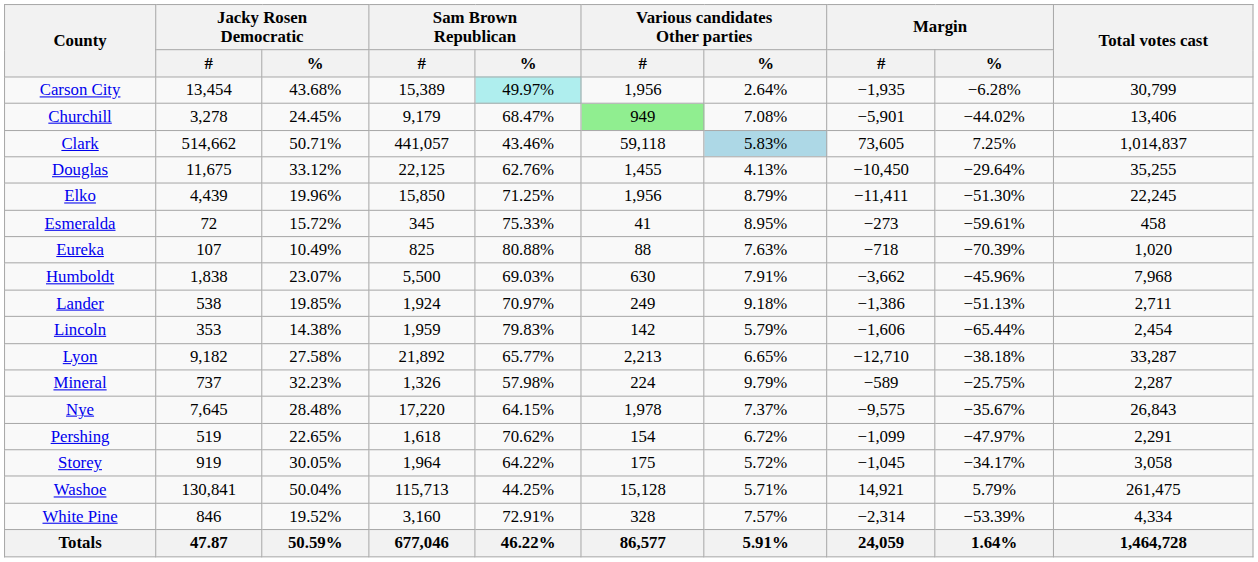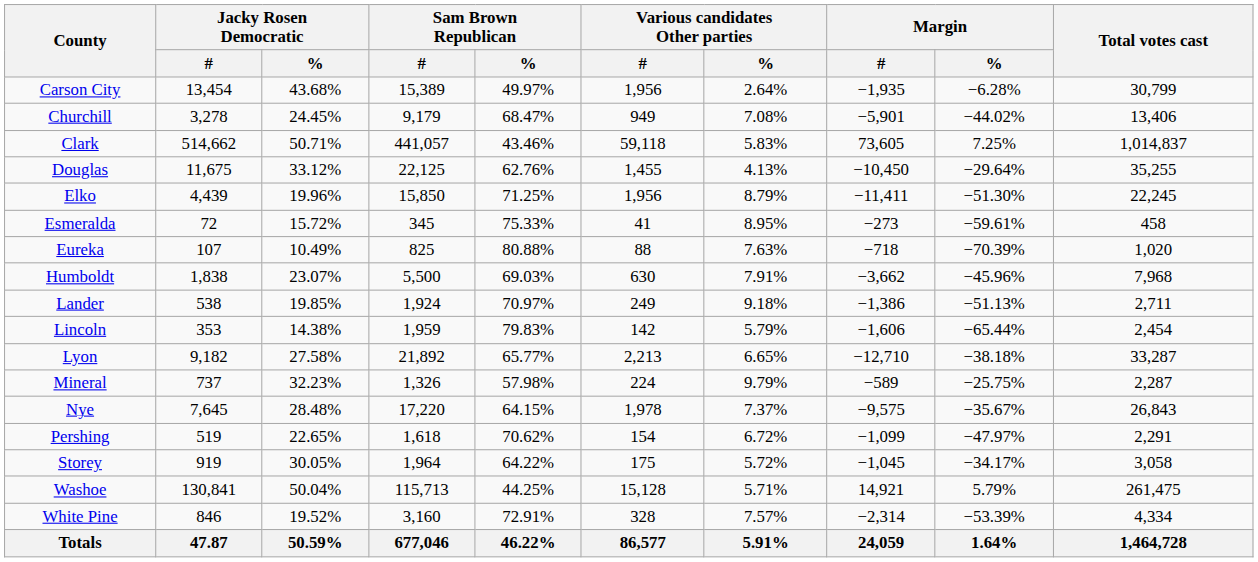(528, 90) paleturquoise background -> (528, 90) no background
(643, 116) lightgreen background -> (643, 116) no background
(766, 143) lightblue background -> (766, 143) no background
